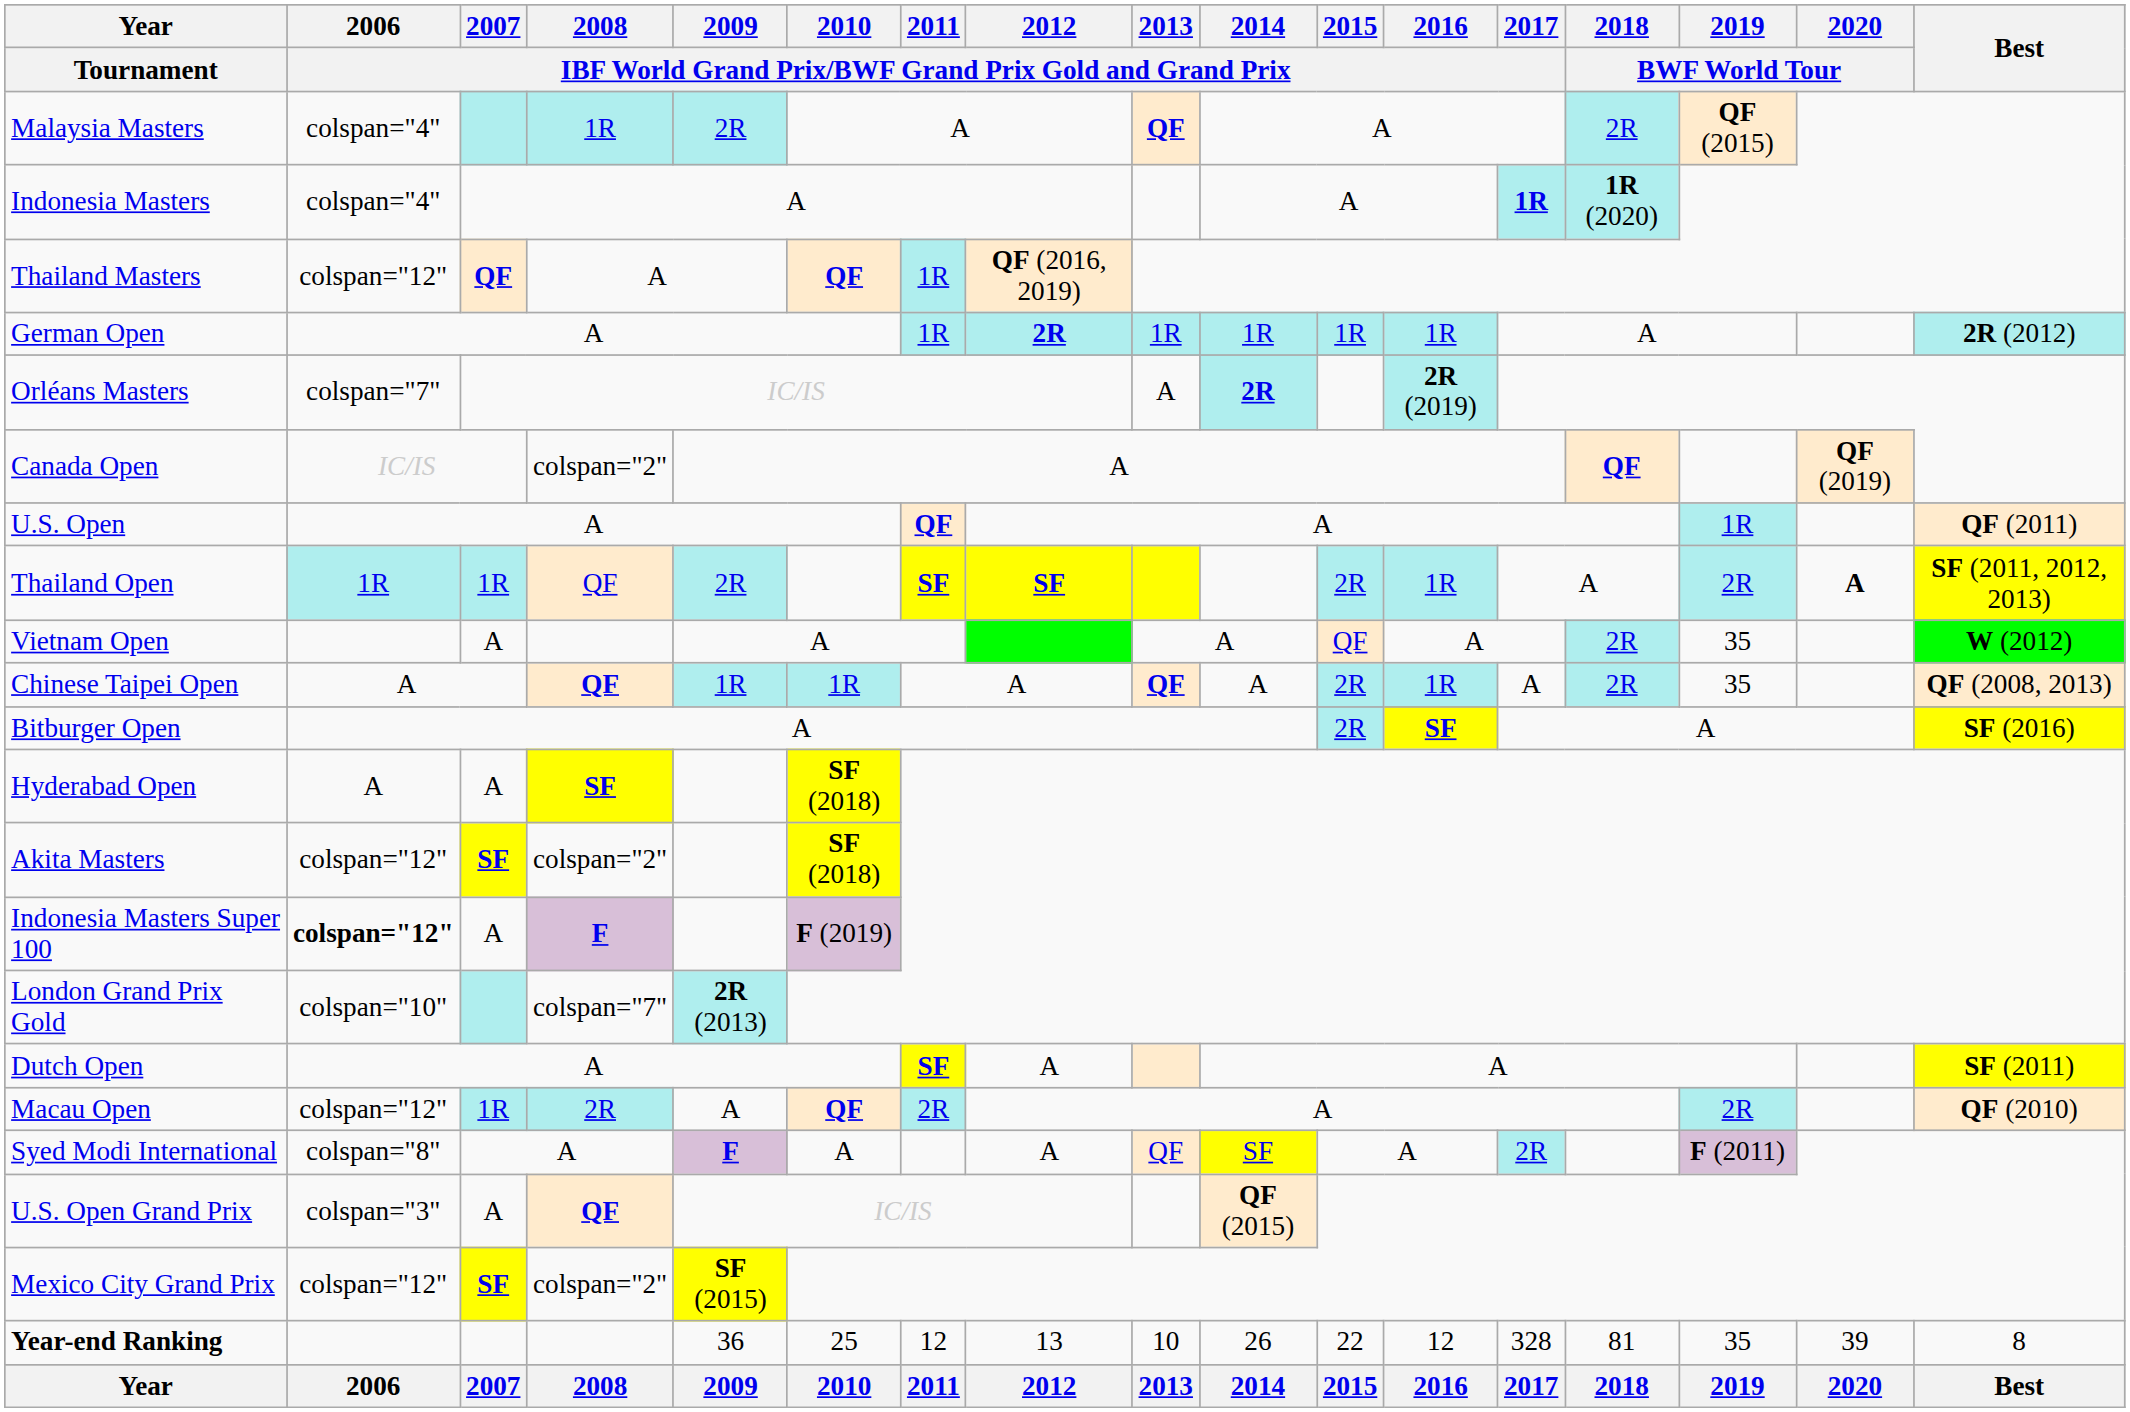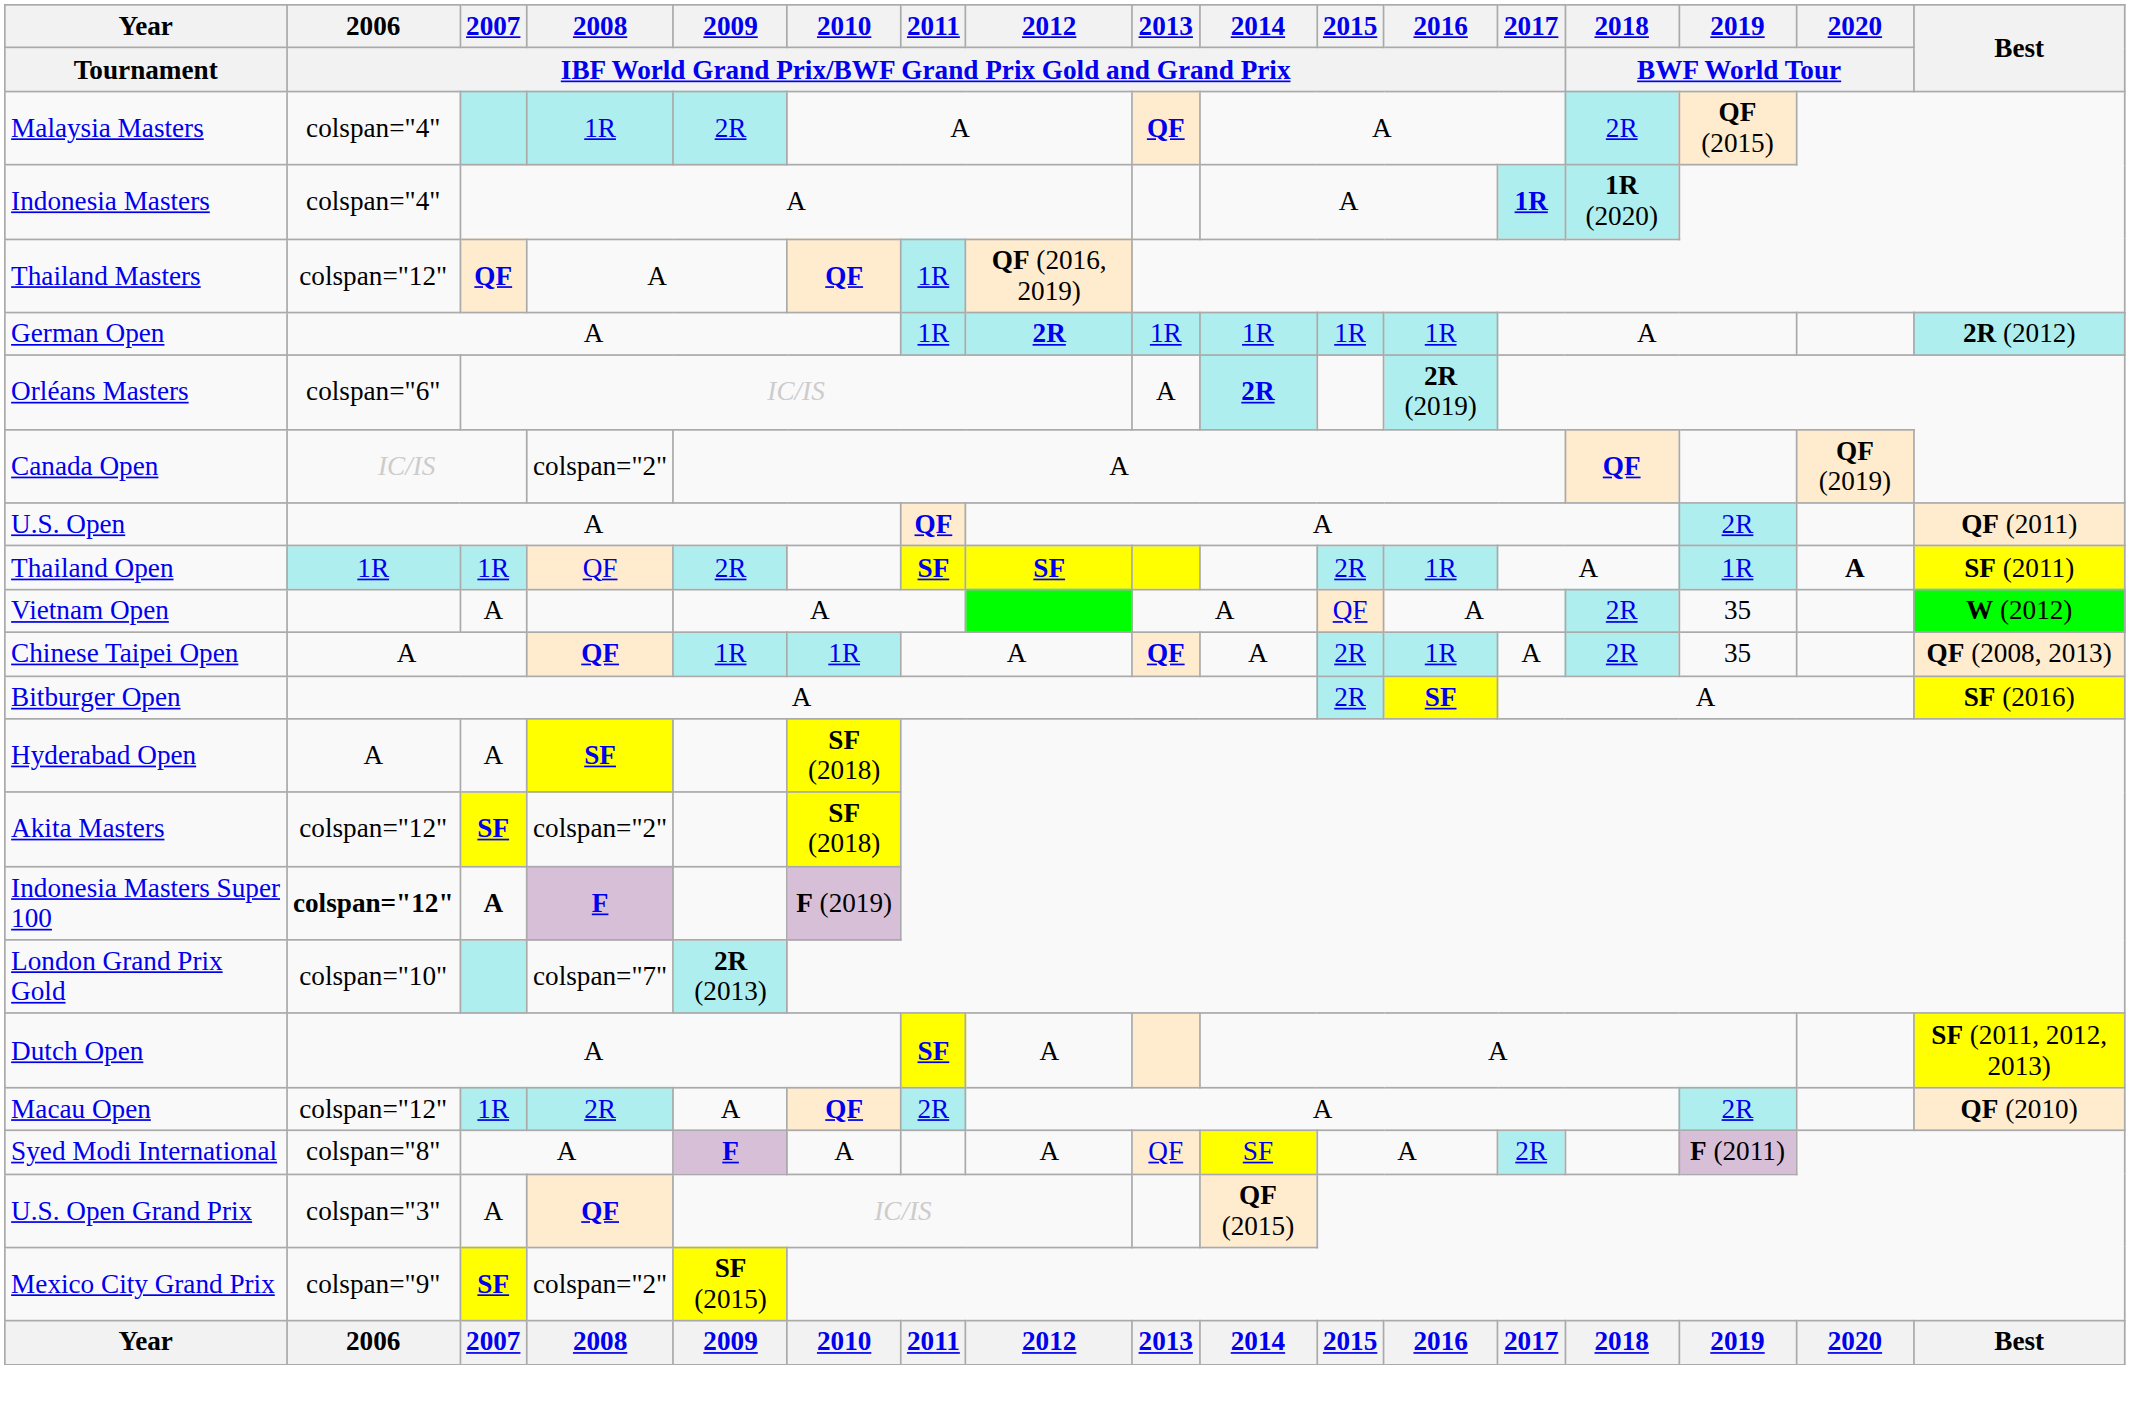(373, 391) colspan="7" -> (373, 391) colspan="6"
(1737, 524) 1R -> (1737, 524) 2R
(1737, 582) 2R -> (1737, 567) 1R
(2019, 582) SF (2011, 2012, 2013) -> (2019, 567) SF (2011)
(493, 933) normal -> (493, 902) bold
(2019, 1065) SF (2011) -> (2019, 1050) SF (2011, 2012, 2013)
(373, 1283) colspan="12" -> (373, 1283) colspan="9"
- row: (117, 1342)
